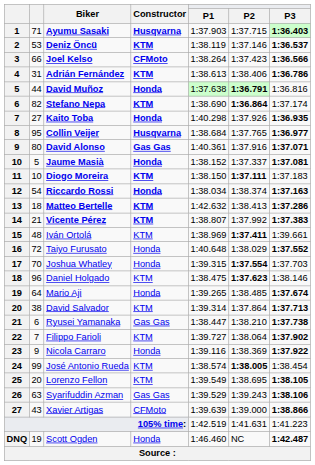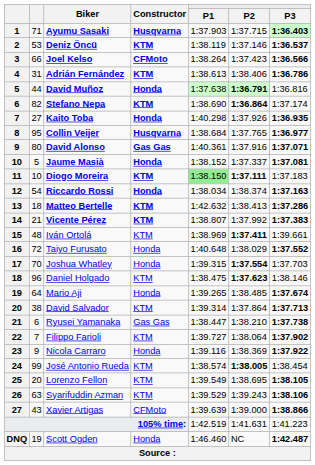(209, 176) no background -> (209, 176) lightgreen background
(151, 395) Gas Gas -> (143, 395) KTM
